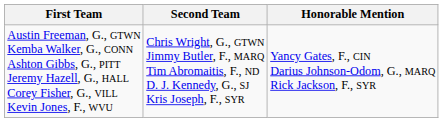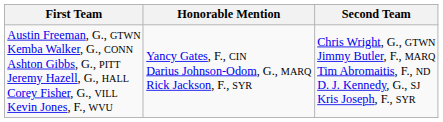columns swapped: (205, 14) <-> (353, 14)
